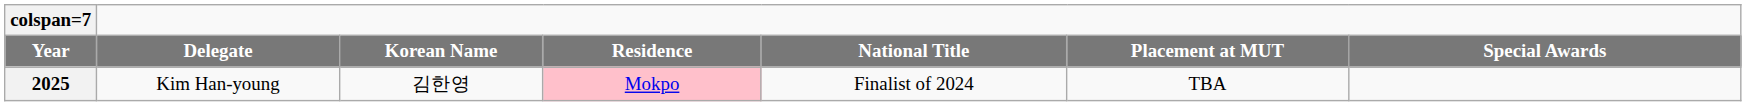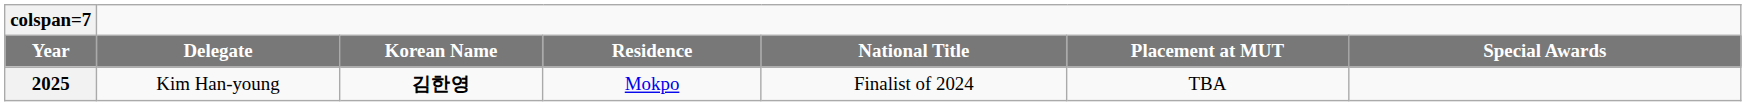(441, 83) normal -> (441, 83) bold
(652, 83) pink background -> (652, 83) no background
